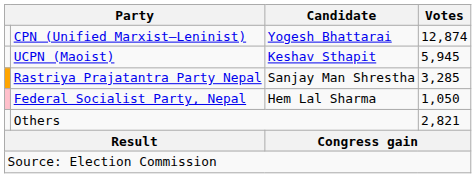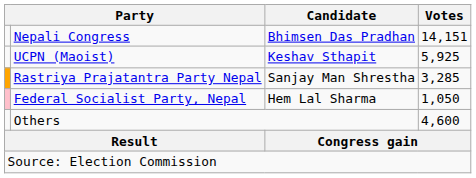+ row: (72, 36)
- row: (130, 36)
(440, 57) 5,945 -> (440, 57) 5,925
(440, 120) 2,821 -> (440, 120) 4,600
